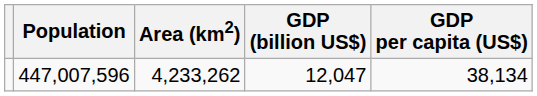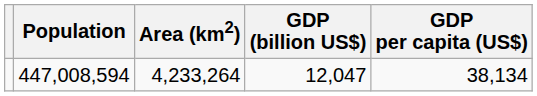(74, 74) 447,007,596 -> (74, 74) 447,008,594
(196, 74) 4,233,262 -> (196, 74) 4,233,264
